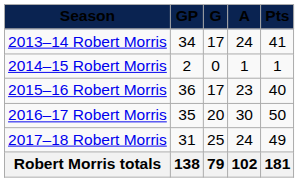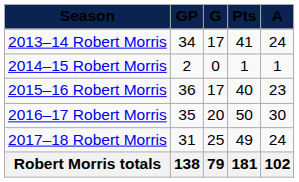columns swapped: (244, 16) <-> (277, 16)
